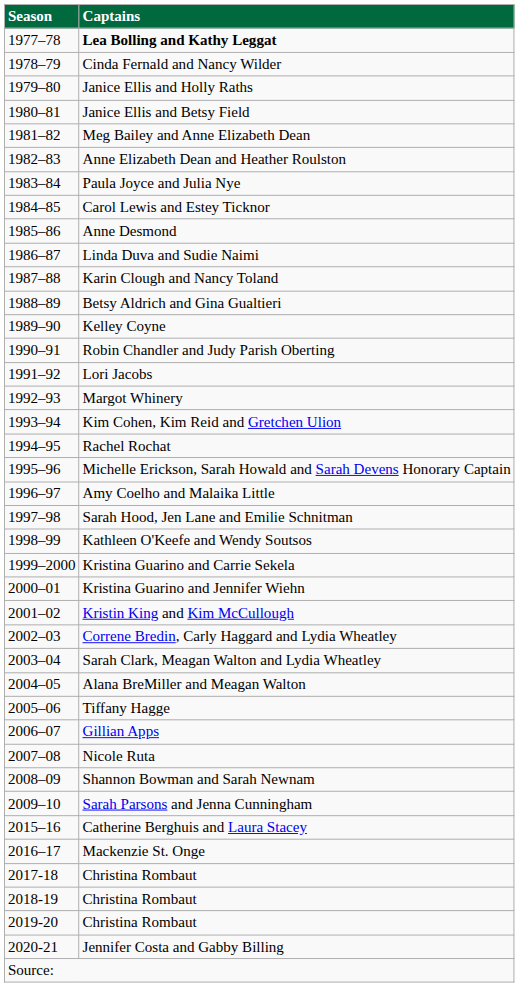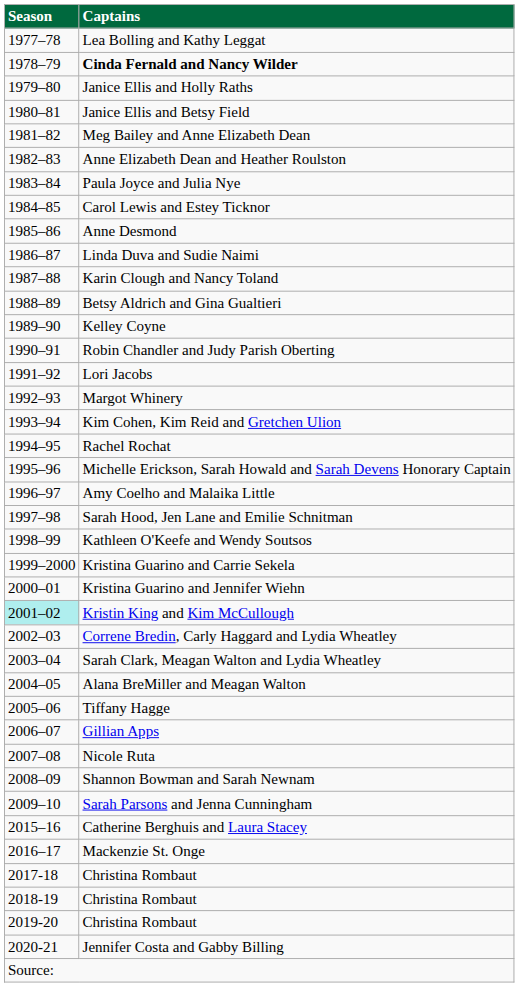(179, 40) bold -> (174, 40) normal
(182, 64) normal -> (190, 64) bold
(34, 612) no background -> (34, 612) paleturquoise background
